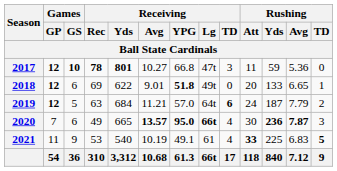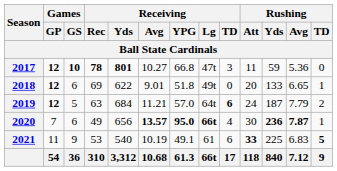(184, 85) bold -> (184, 85) normal
(123, 121) 665 -> (123, 121) 656
(322, 121) 3 -> (322, 121) 1
(230, 139) 4 -> (230, 139) 6
